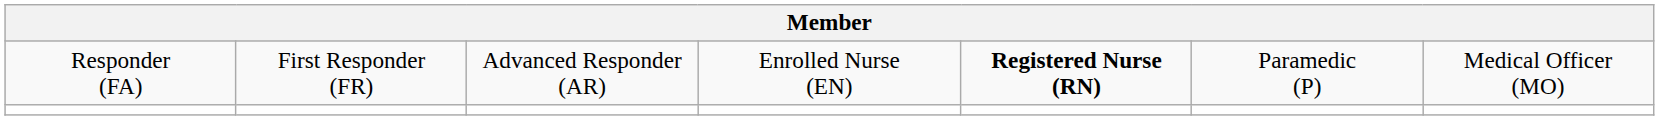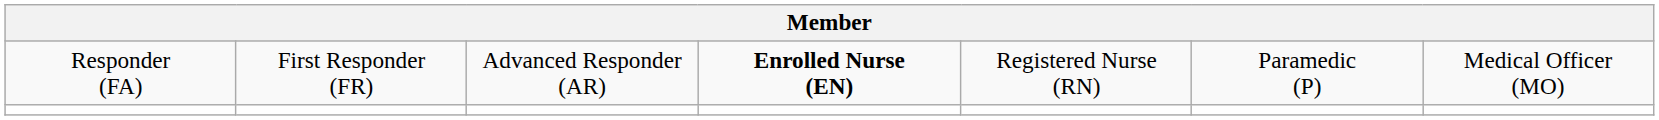(829, 72) normal -> (829, 72) bold
(1077, 72) bold -> (1077, 72) normal
